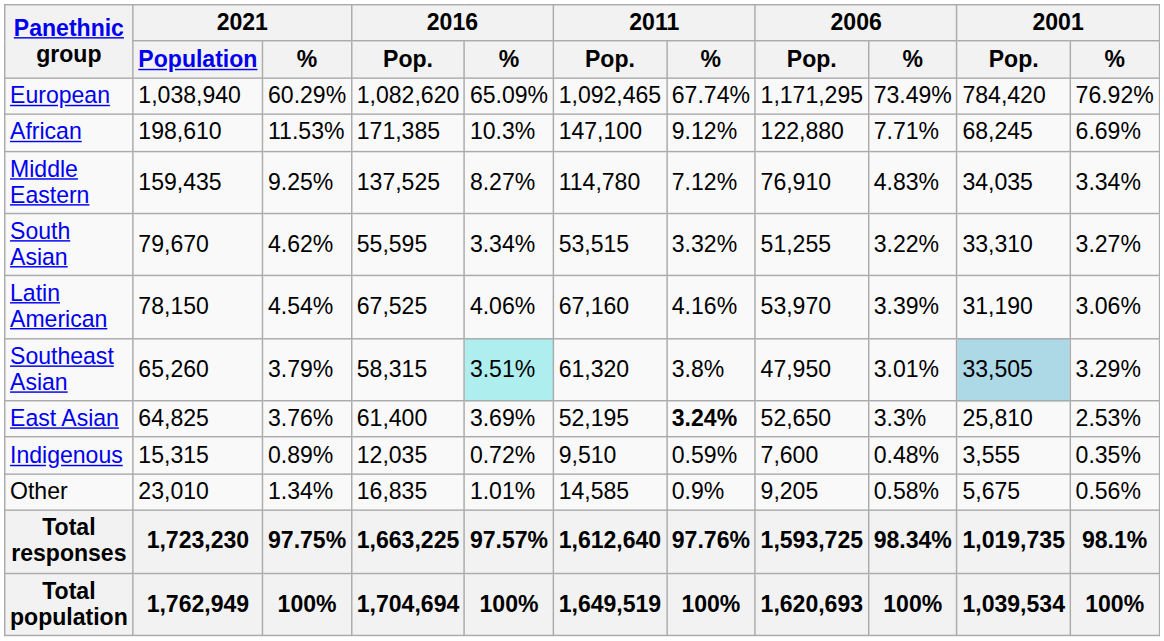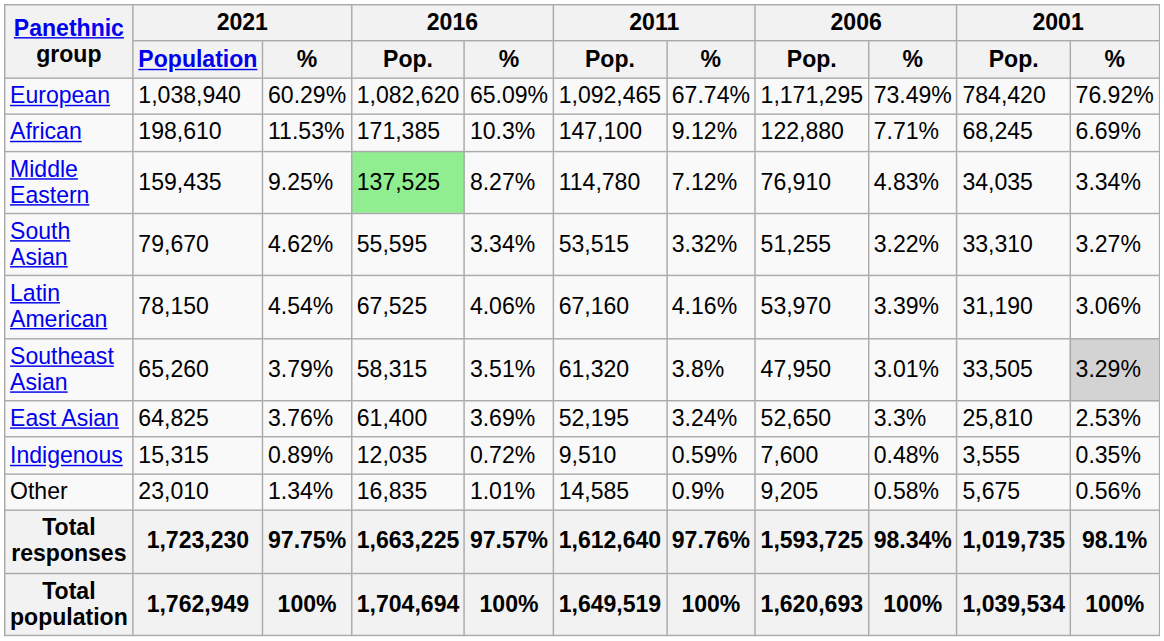(398, 181) no background -> (398, 181) lightgreen background
(503, 369) paleturquoise background -> (503, 369) no background
(998, 369) lightblue background -> (998, 369) no background
(1108, 369) no background -> (1108, 369) lightgrey background
(704, 418) bold -> (704, 418) normal
